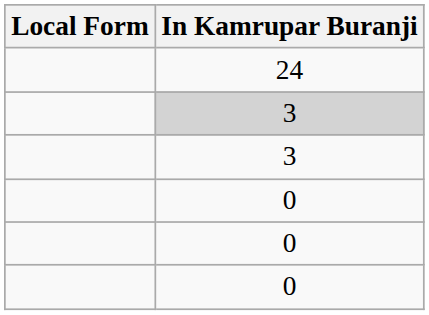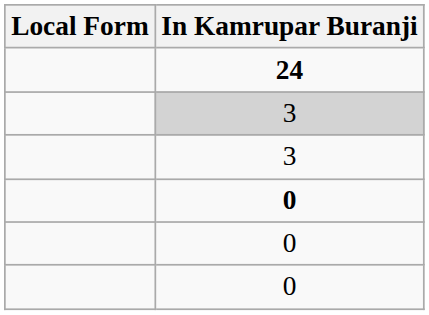(289, 69) normal -> (289, 69) bold
(289, 199) normal -> (289, 199) bold
